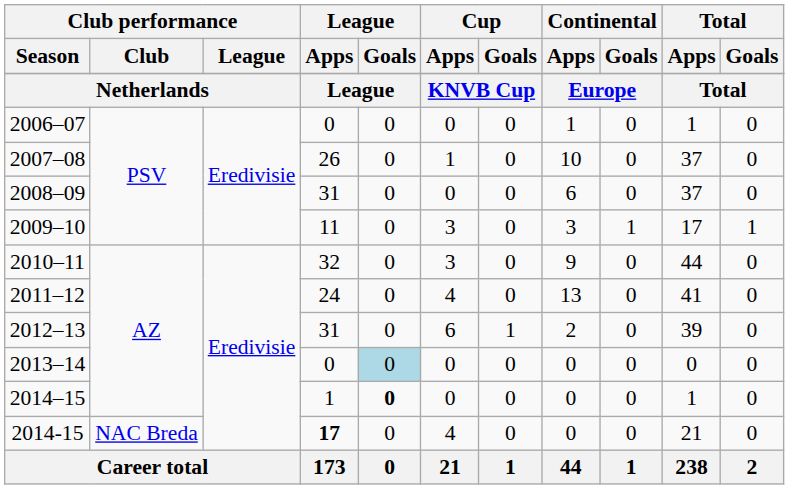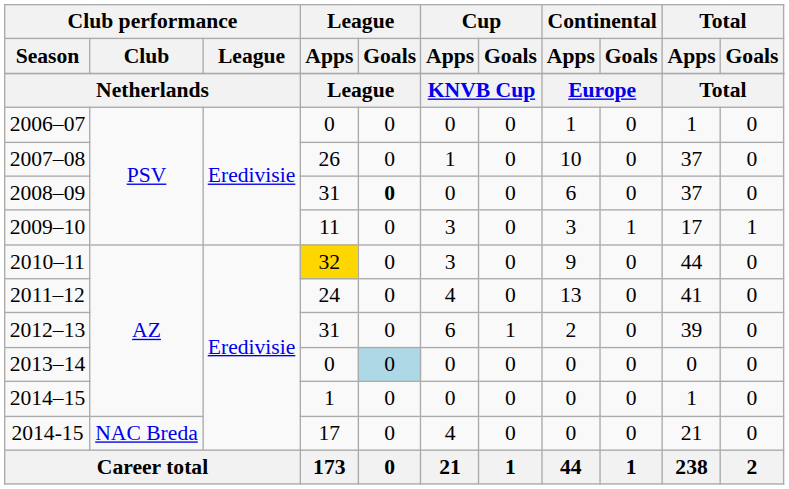(390, 192) normal -> (390, 192) bold
(329, 261) no background -> (329, 261) gold background
(390, 398) bold -> (390, 398) normal
(329, 432) bold -> (329, 432) normal
